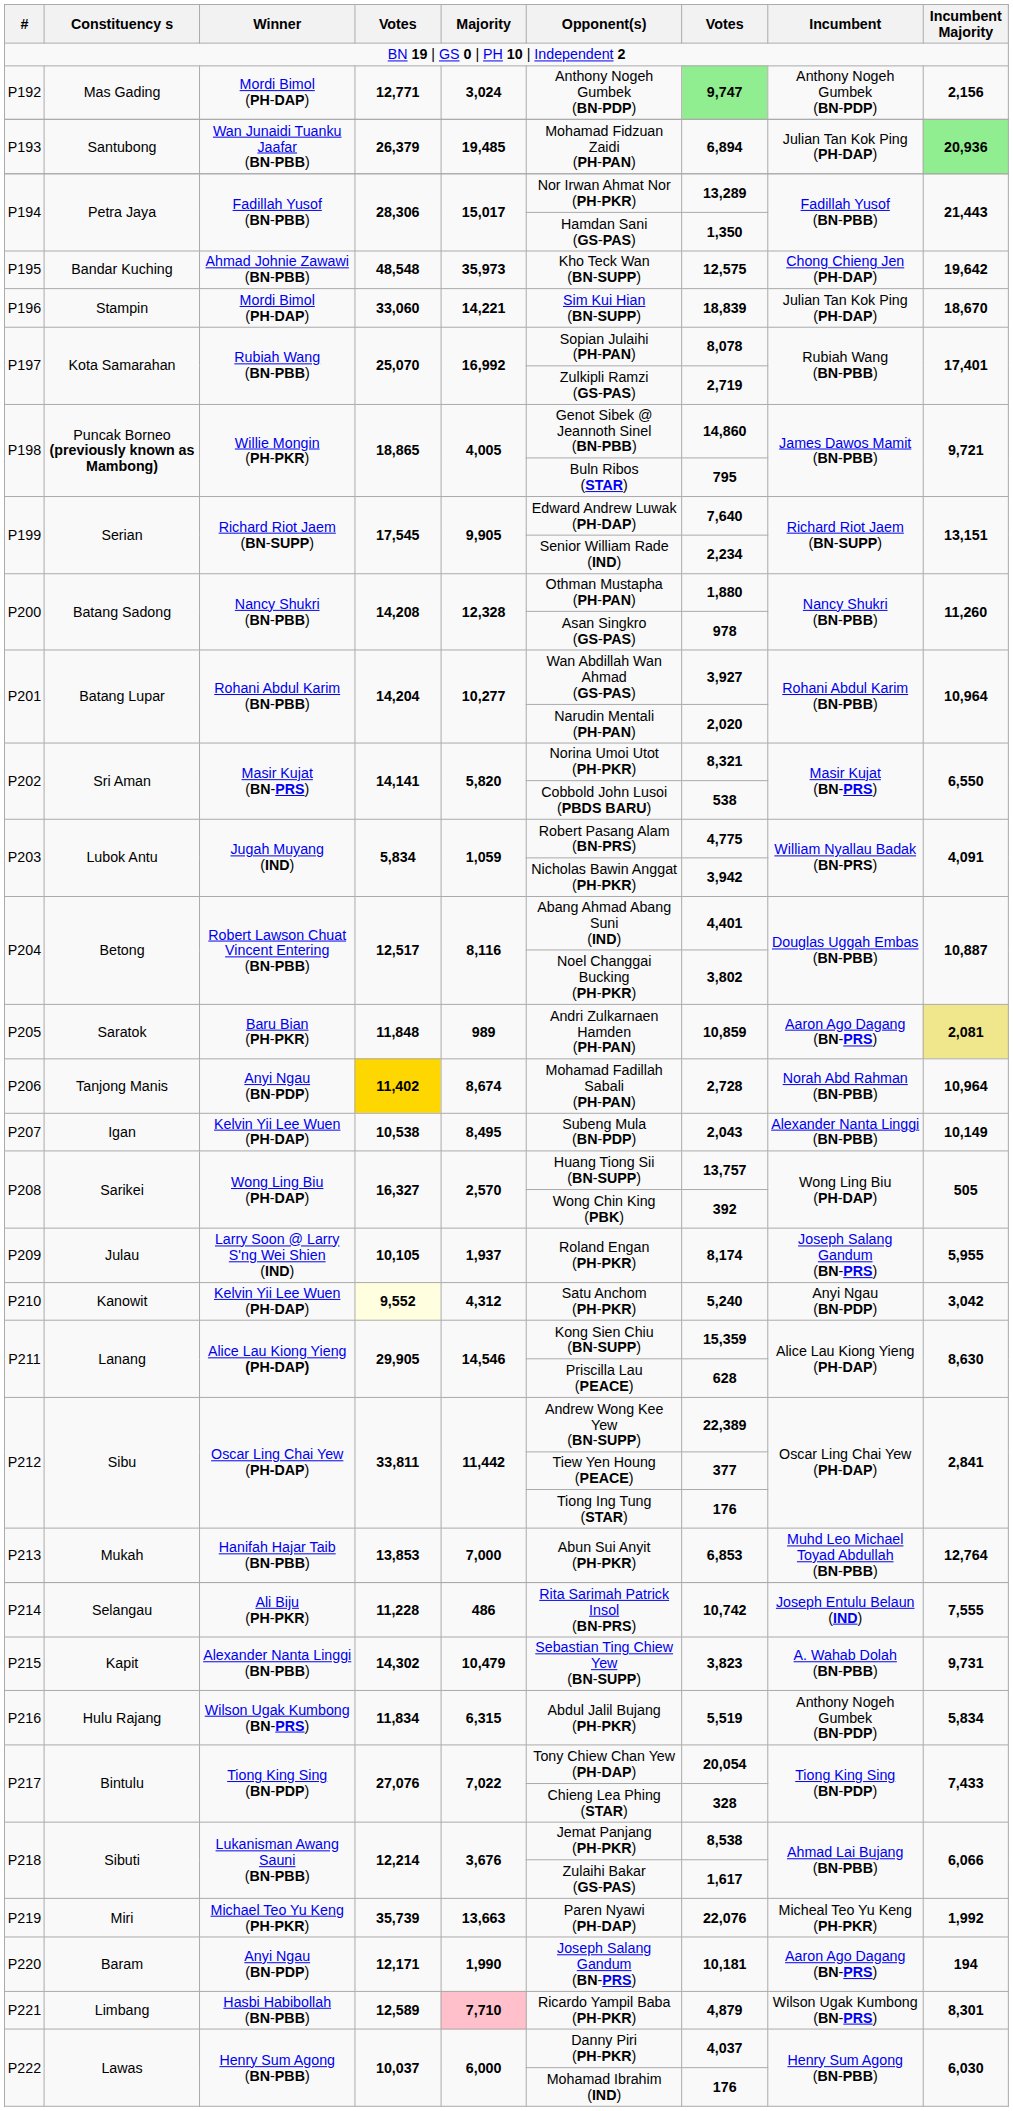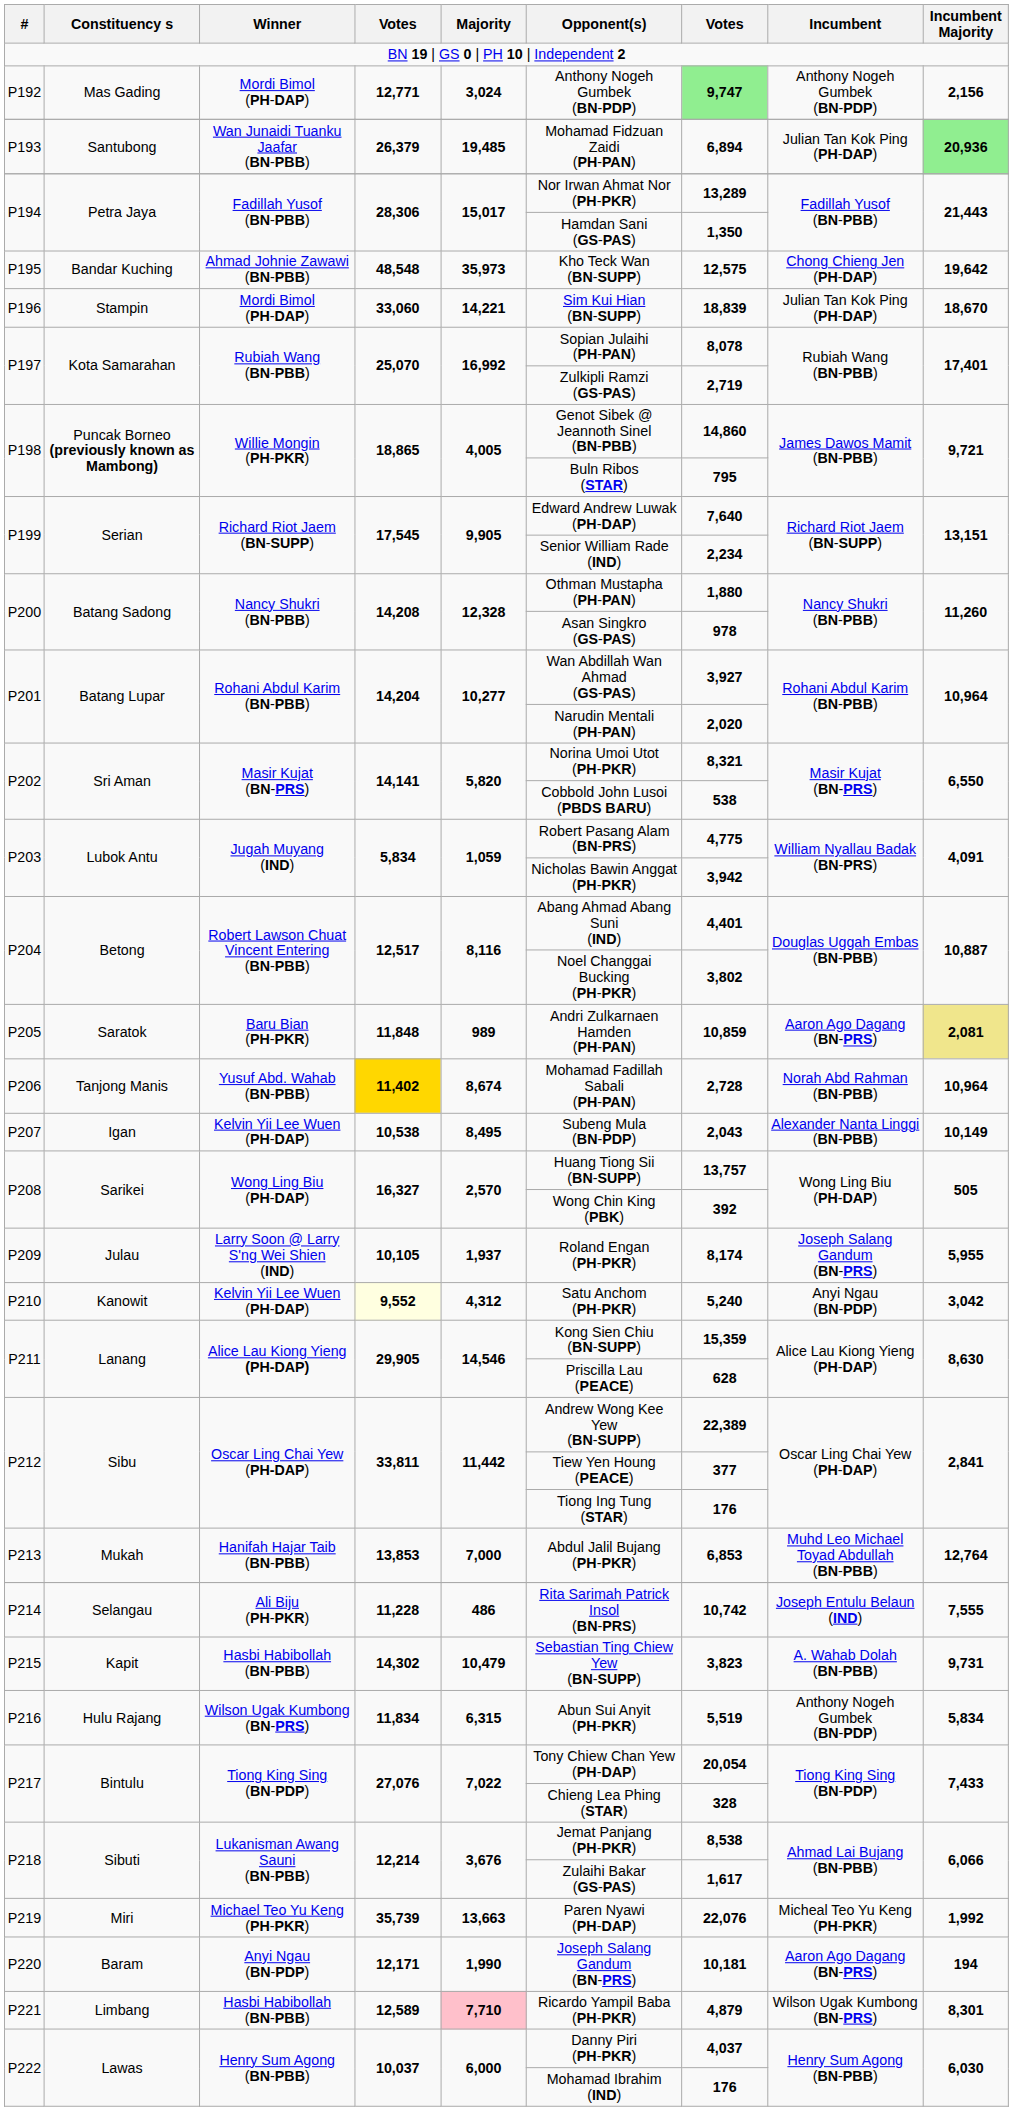(277, 1086) Anyi Ngau (BN-PDP) -> (277, 1086) Yusuf Abd. Wahab (BN-PBB)
(604, 1556) Abun Sui Anyit (PH-PKR) -> (604, 1556) Abdul Jalil Bujang (PH-PKR)
(277, 1664) Alexander Nanta Linggi (BN-PBB) -> (277, 1664) Hasbi Habibollah (BN-PBB)
(604, 1718) Abdul Jalil Bujang (PH-PKR) -> (604, 1718) Abun Sui Anyit (PH-PKR)
